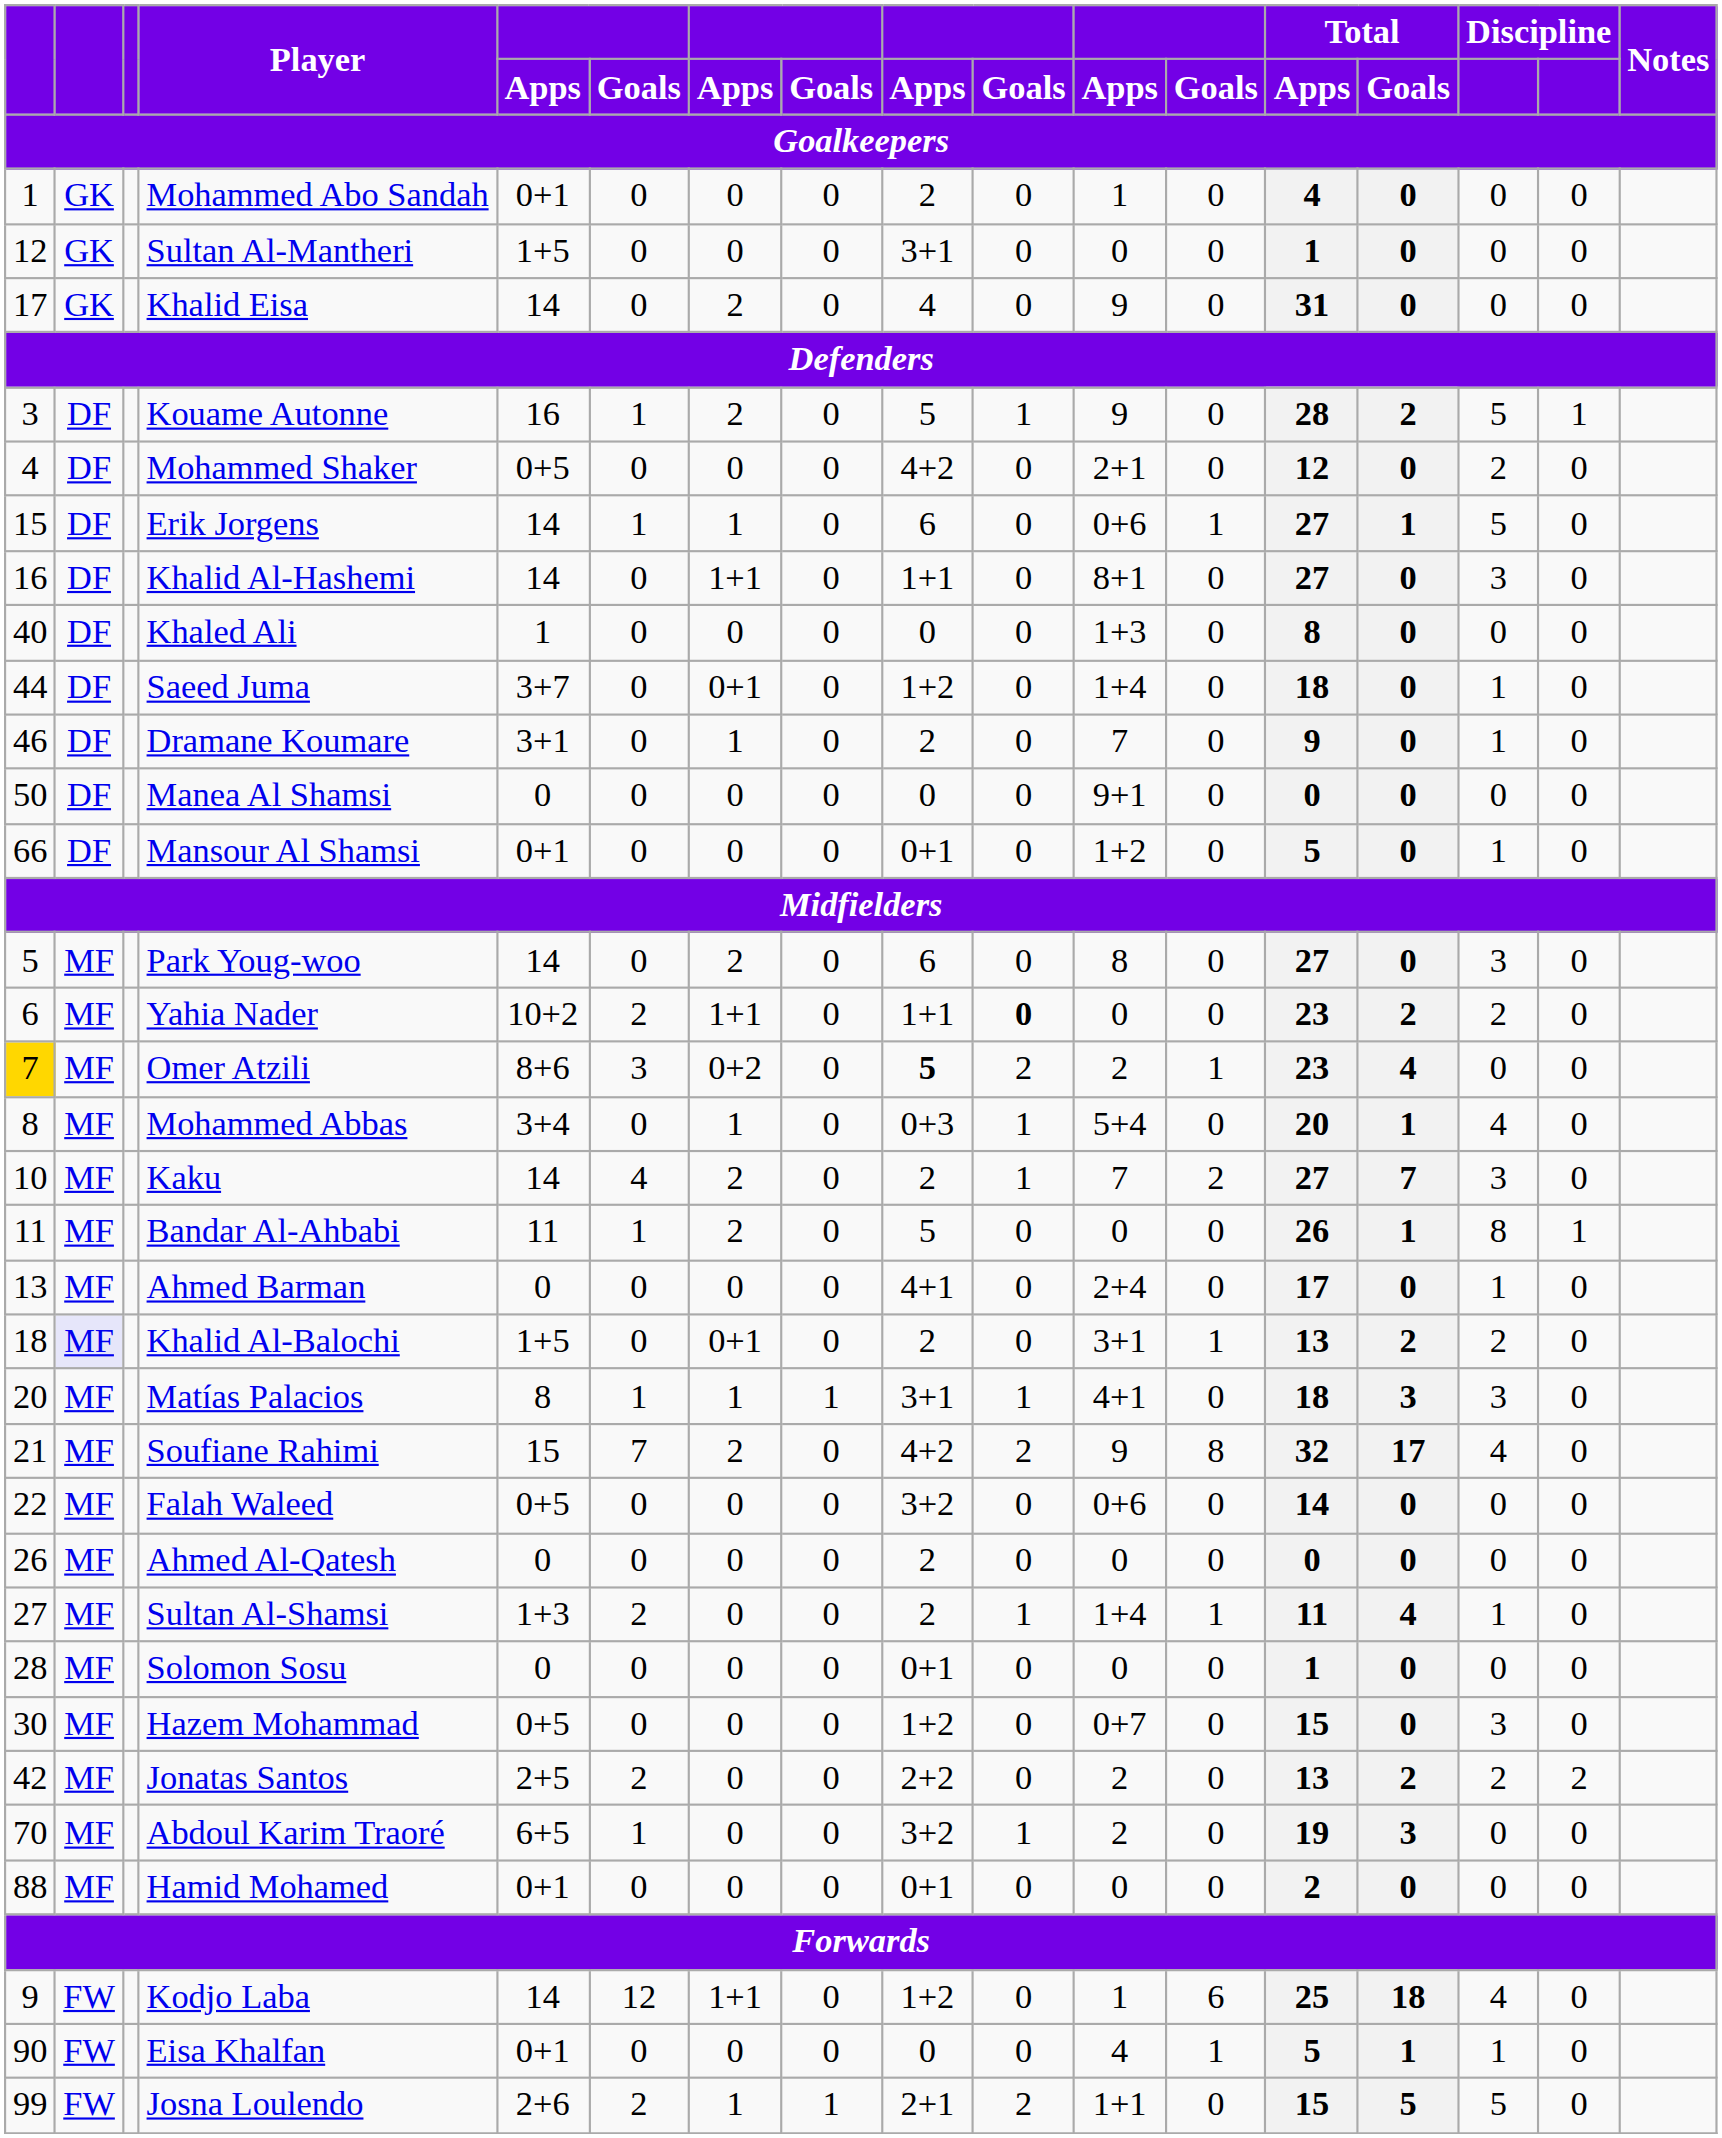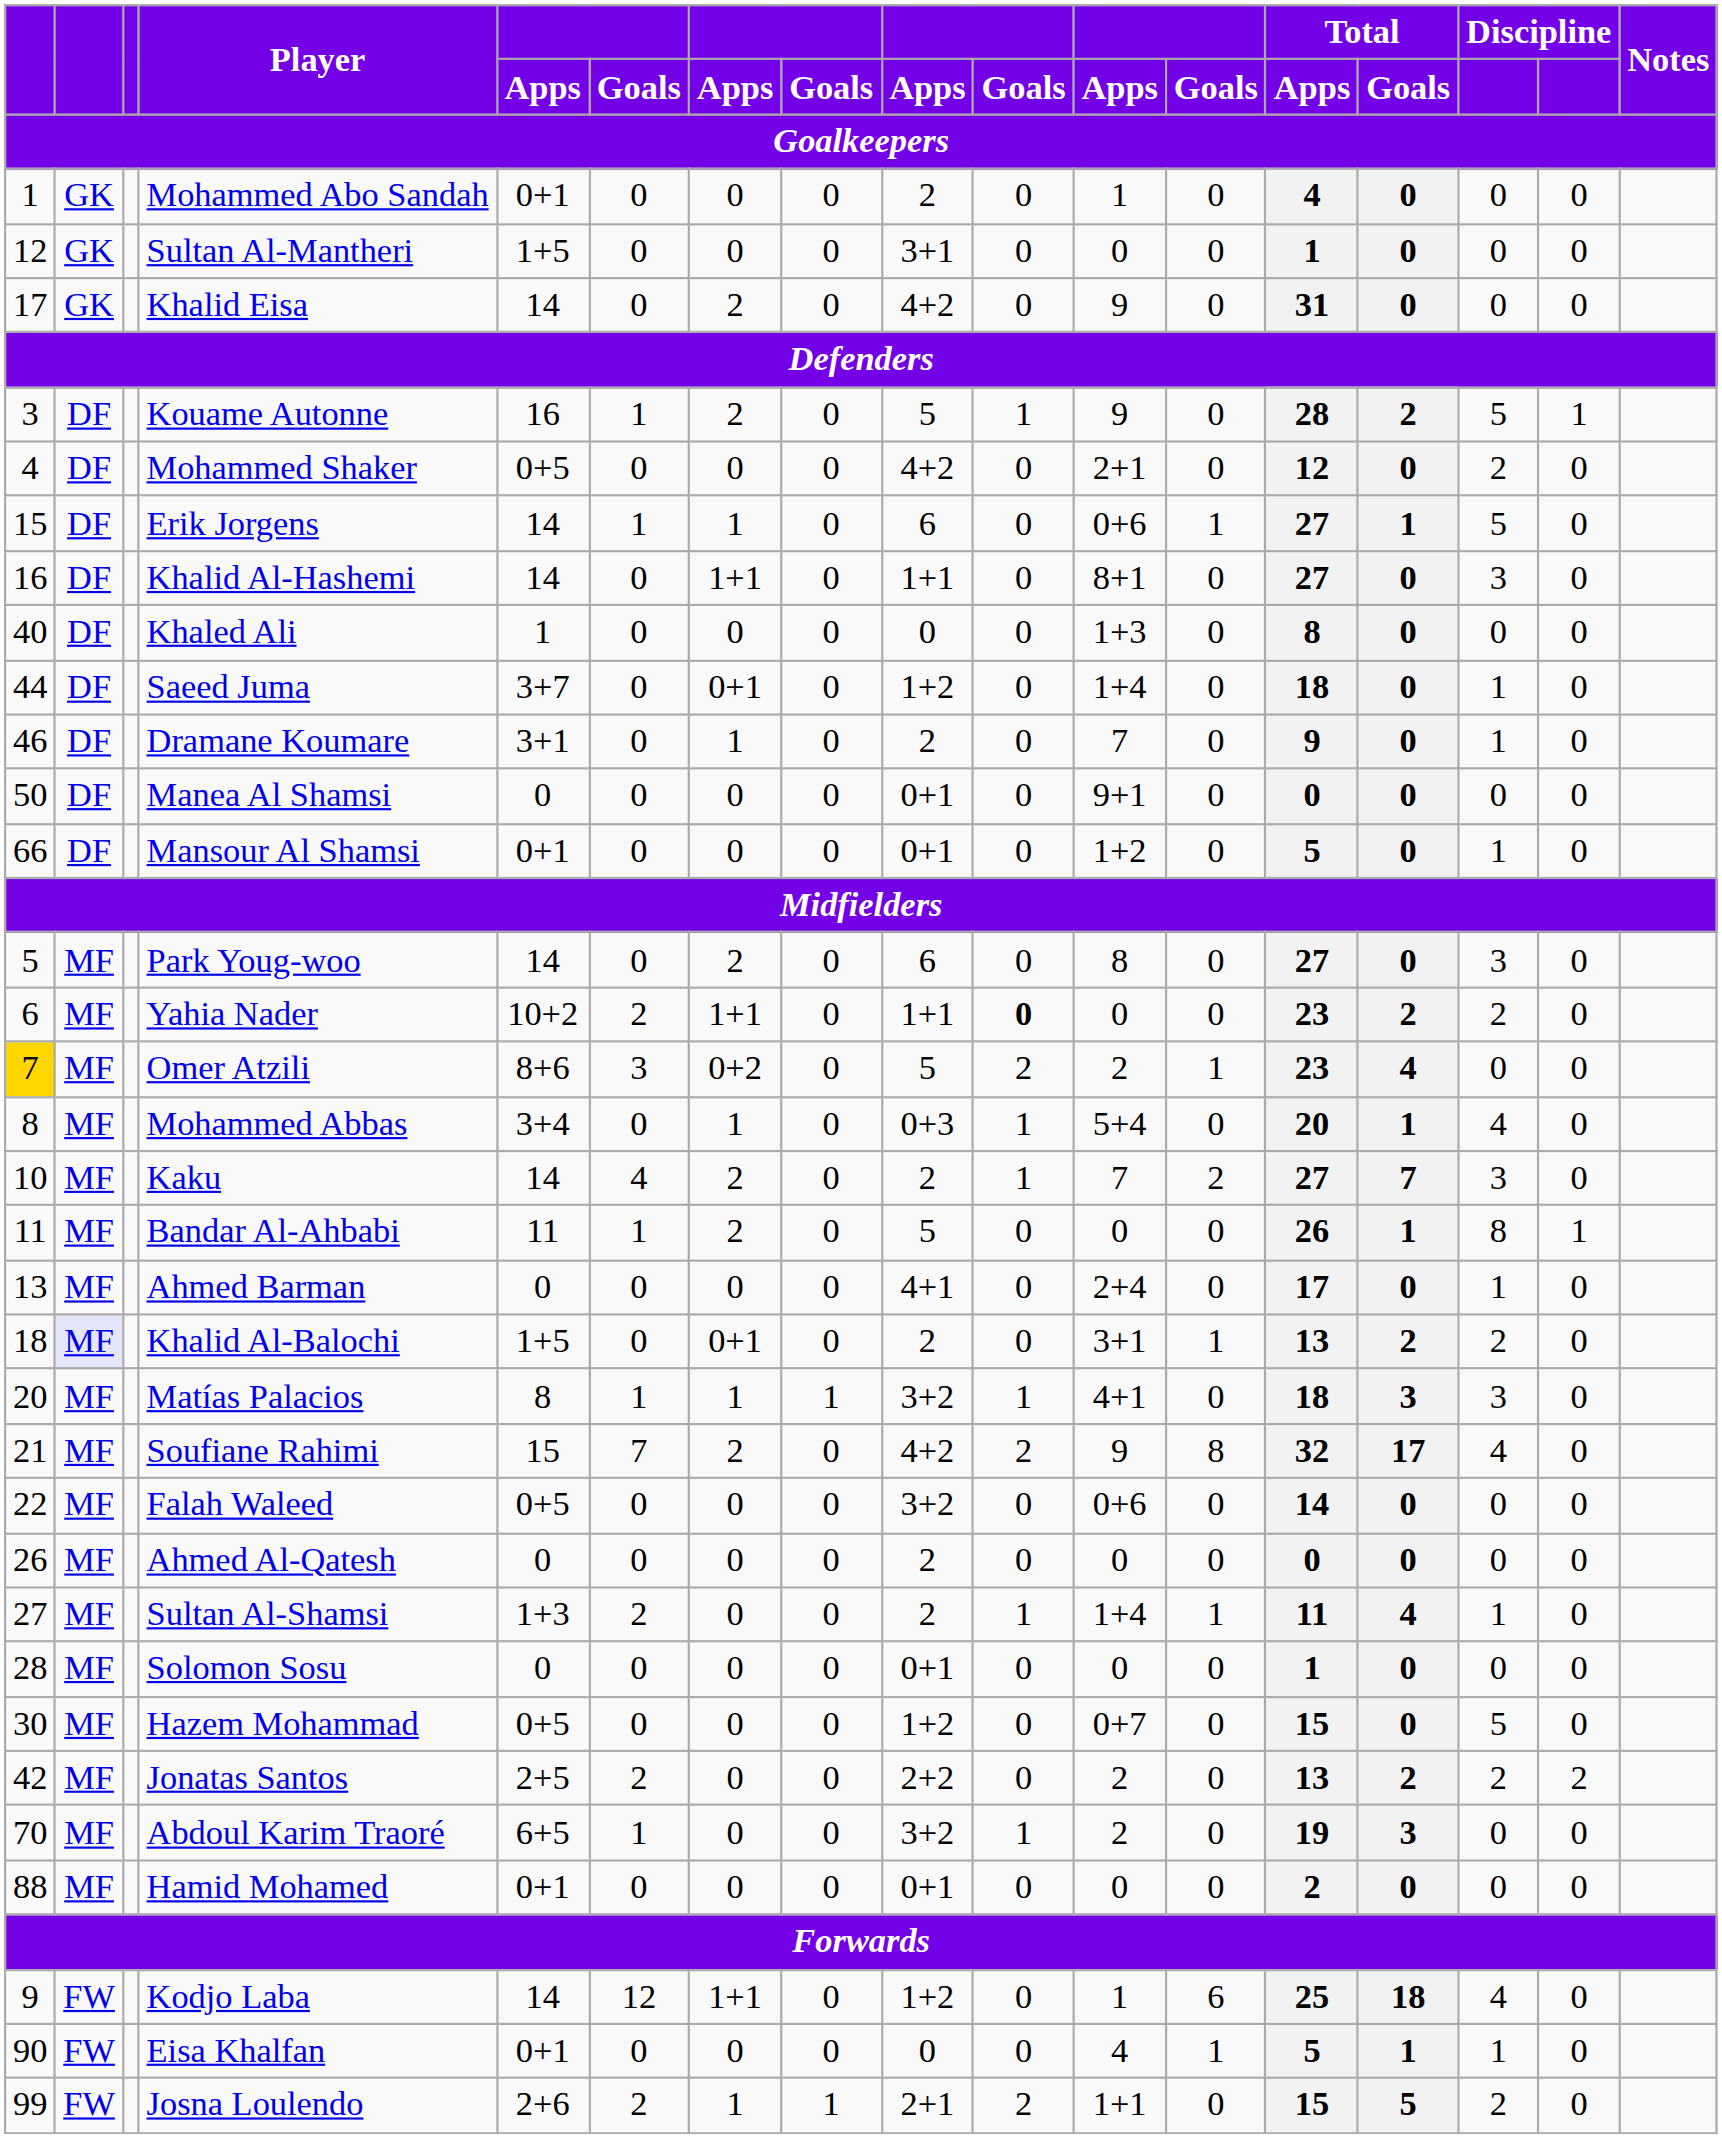(927, 304) 4 -> (927, 304) 4+2
(927, 795) 0 -> (927, 795) 0+1
(927, 1068) bold -> (927, 1068) normal
(927, 1395) 3+1 -> (927, 1395) 3+2
(1498, 1723) 3 -> (1498, 1723) 5
(1498, 2104) 5 -> (1498, 2104) 2
